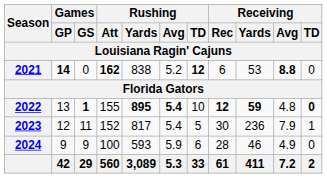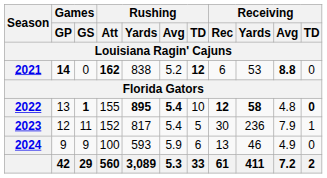(255, 107) 59 -> (255, 107) 58
(222, 145) 28 -> (222, 145) 13
